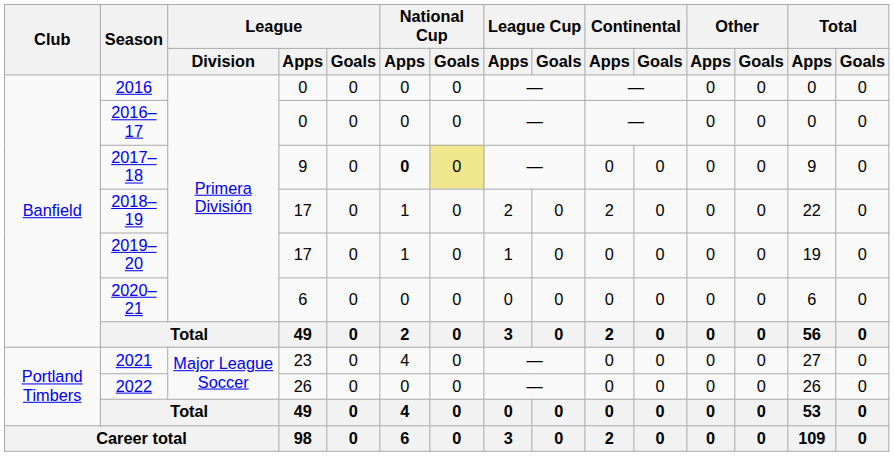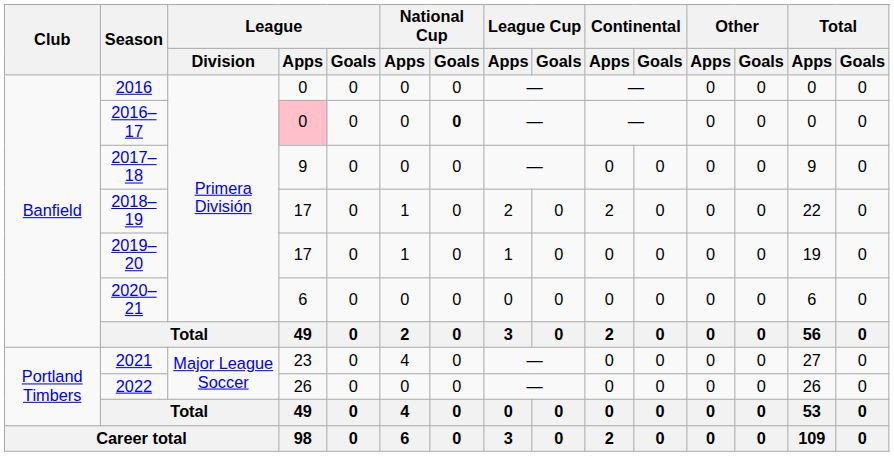(303, 122) no background -> (303, 122) pink background
(457, 122) normal -> (457, 122) bold
(405, 166) bold -> (405, 166) normal
(457, 166) khaki background -> (457, 166) no background
